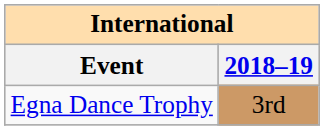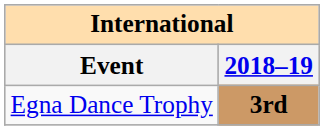(269, 104) normal -> (269, 104) bold
